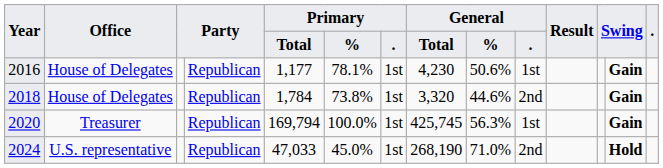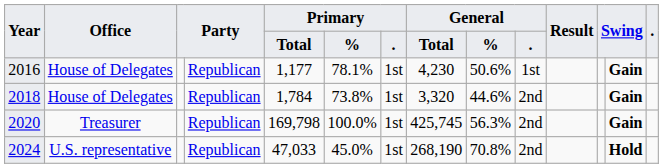(294, 123) 169,794 -> (294, 123) 169,798
(531, 123) 1st -> (531, 123) 2nd
(490, 149) 71.0% -> (490, 149) 70.8%
